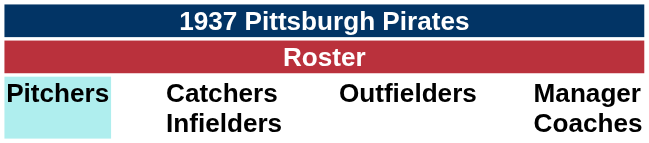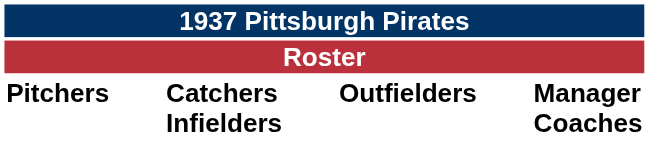(58, 93) paleturquoise background -> (58, 93) no background
